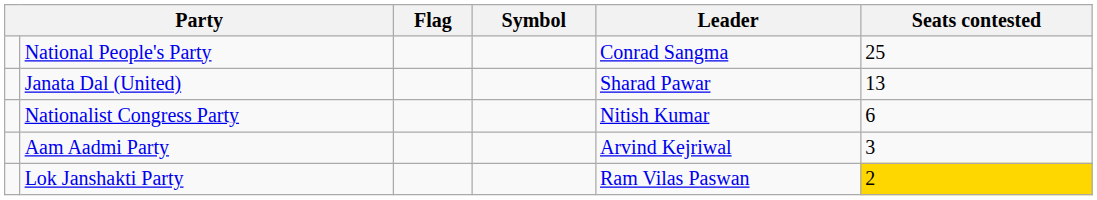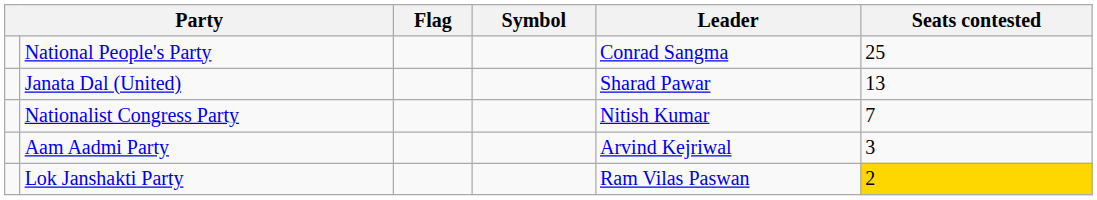(870, 115) 6 -> (870, 115) 7
